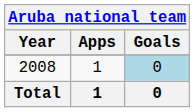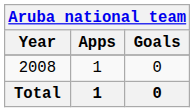(157, 68) lightblue background -> (157, 68) no background
